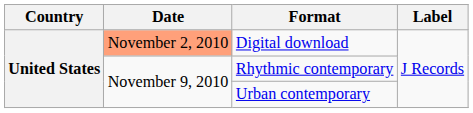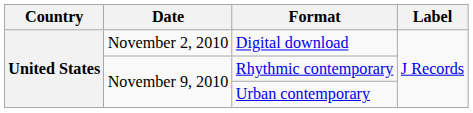(168, 42) lightsalmon background -> (168, 42) no background
